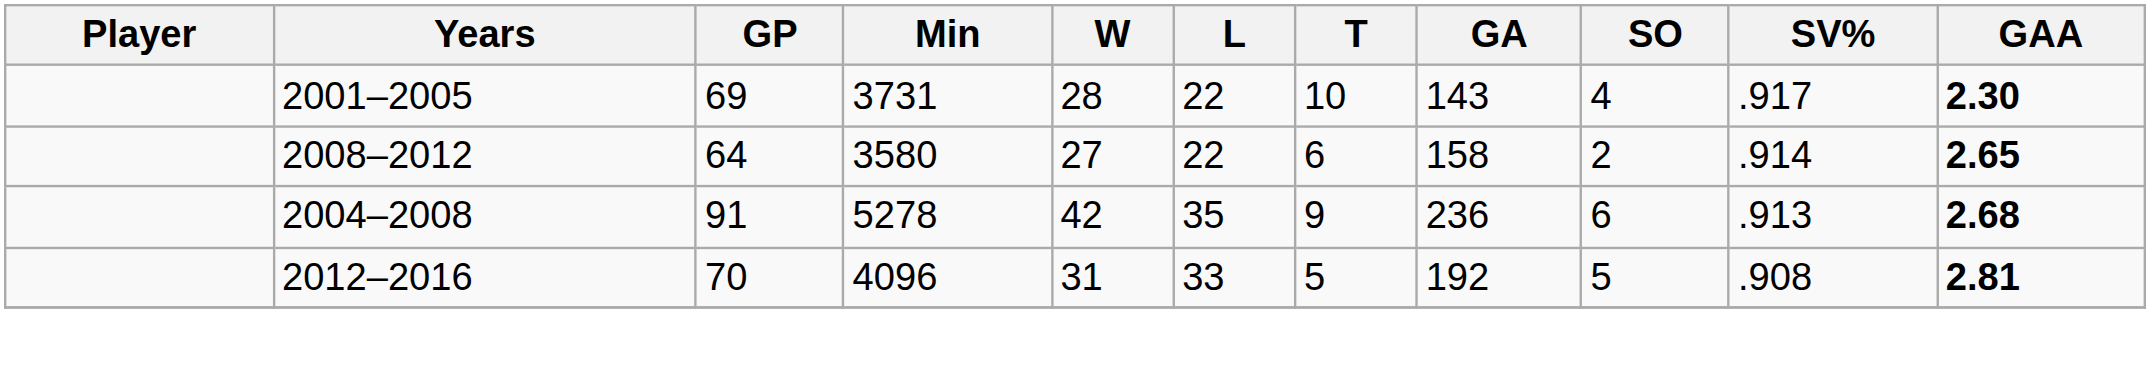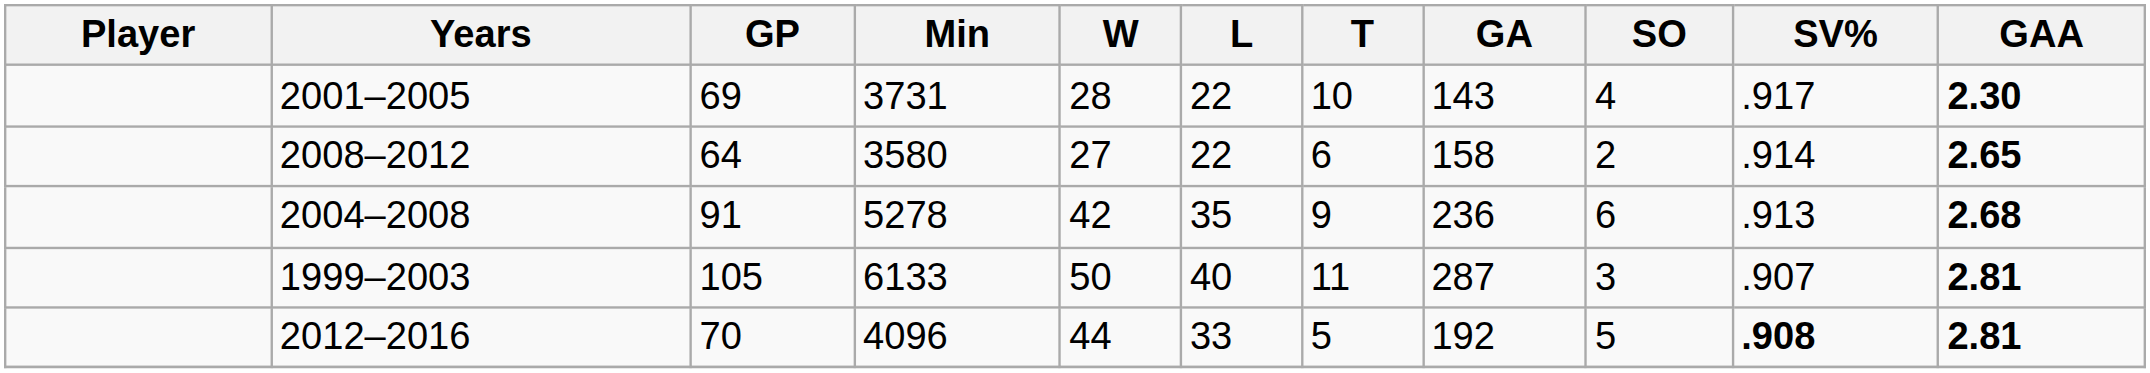+ row: (375, 276)
(1082, 276) 31 -> (1090, 336) 44
(1775, 276) normal -> (1778, 336) bold
